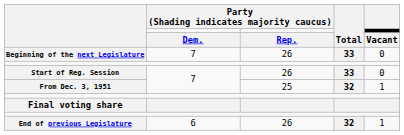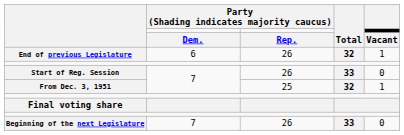rows swapped: (75, 123) <-> (75, 54)
